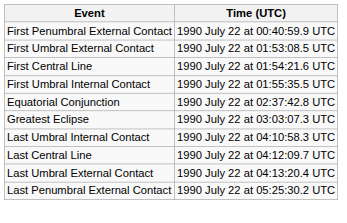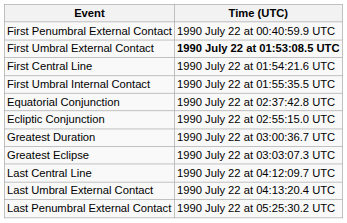(256, 48) normal -> (258, 48) bold
+ row: (56, 119)
+ row: (51, 137)
- row: (78, 137)
